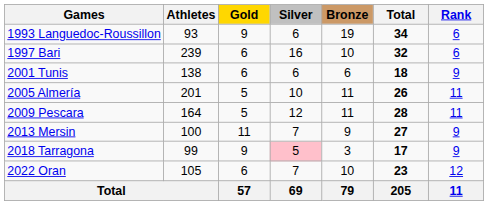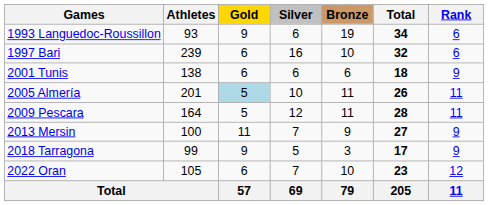(244, 93) no background -> (244, 93) lightblue background
(296, 152) pink background -> (296, 152) no background
